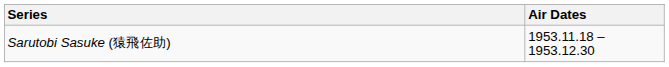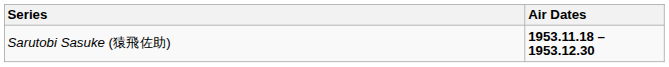(566, 43) normal -> (567, 43) bold
